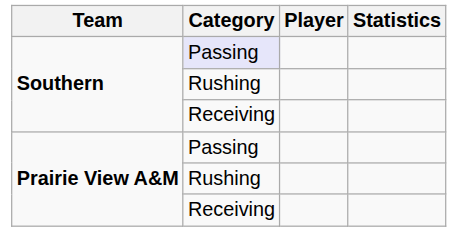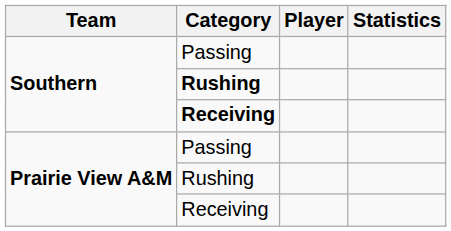(223, 52) lavender background -> (217, 52) no background
(224, 84) normal -> (221, 84) bold
(231, 115) normal -> (228, 115) bold
